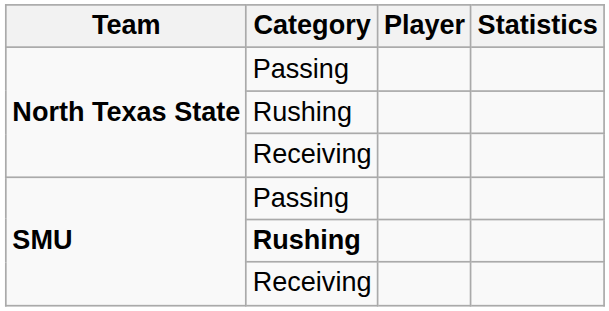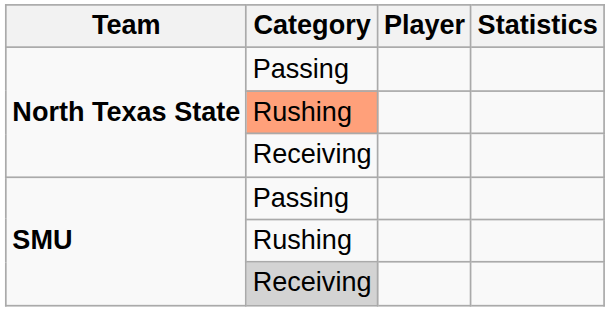(302, 111) no background -> (302, 111) lightsalmon background
(307, 240) bold -> (302, 240) normal
(312, 283) no background -> (312, 283) lightgrey background
